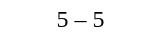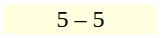(80, 18) no background -> (80, 18) lightyellow background
